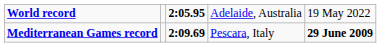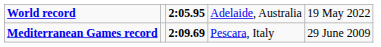(340, 32) bold -> (339, 32) normal
